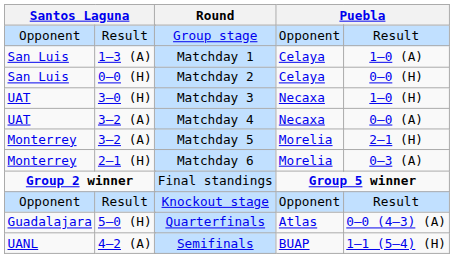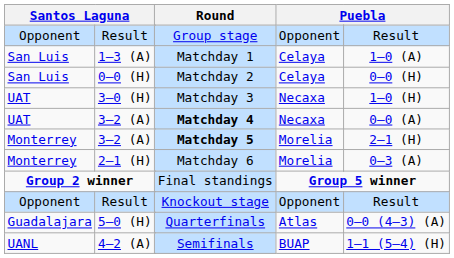(215, 119) normal -> (215, 119) bold
(215, 139) normal -> (215, 139) bold
